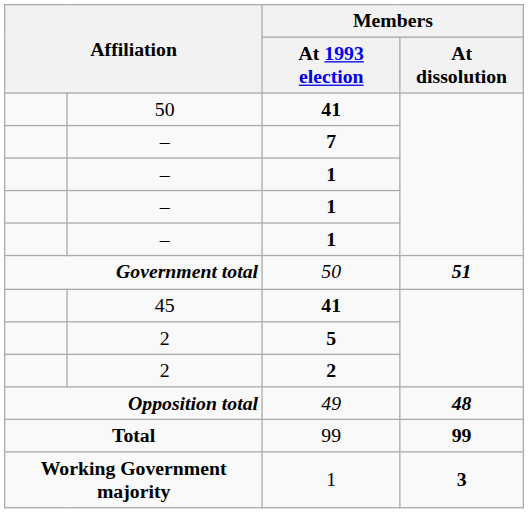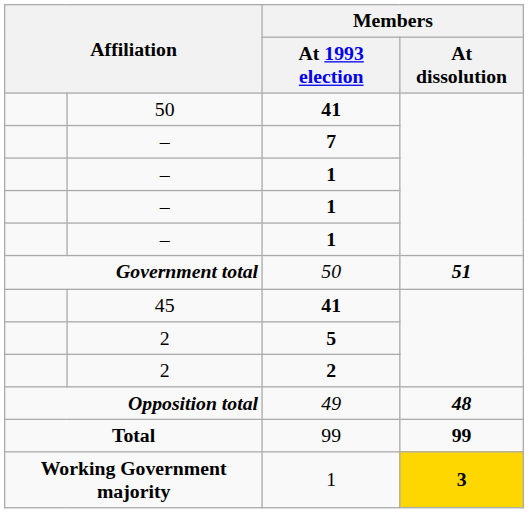(462, 479) no background -> (462, 479) gold background
